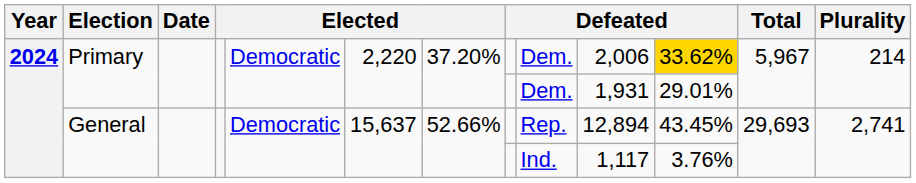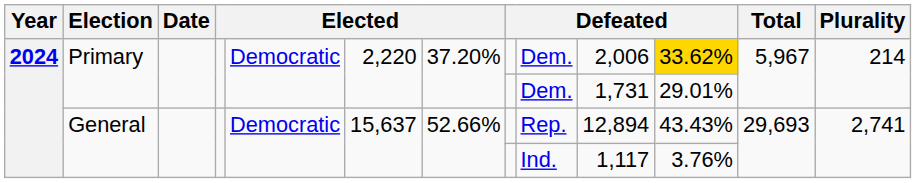(622, 90) 1,931 -> (622, 90) 1,731
(696, 125) 43.45% -> (696, 125) 43.43%
